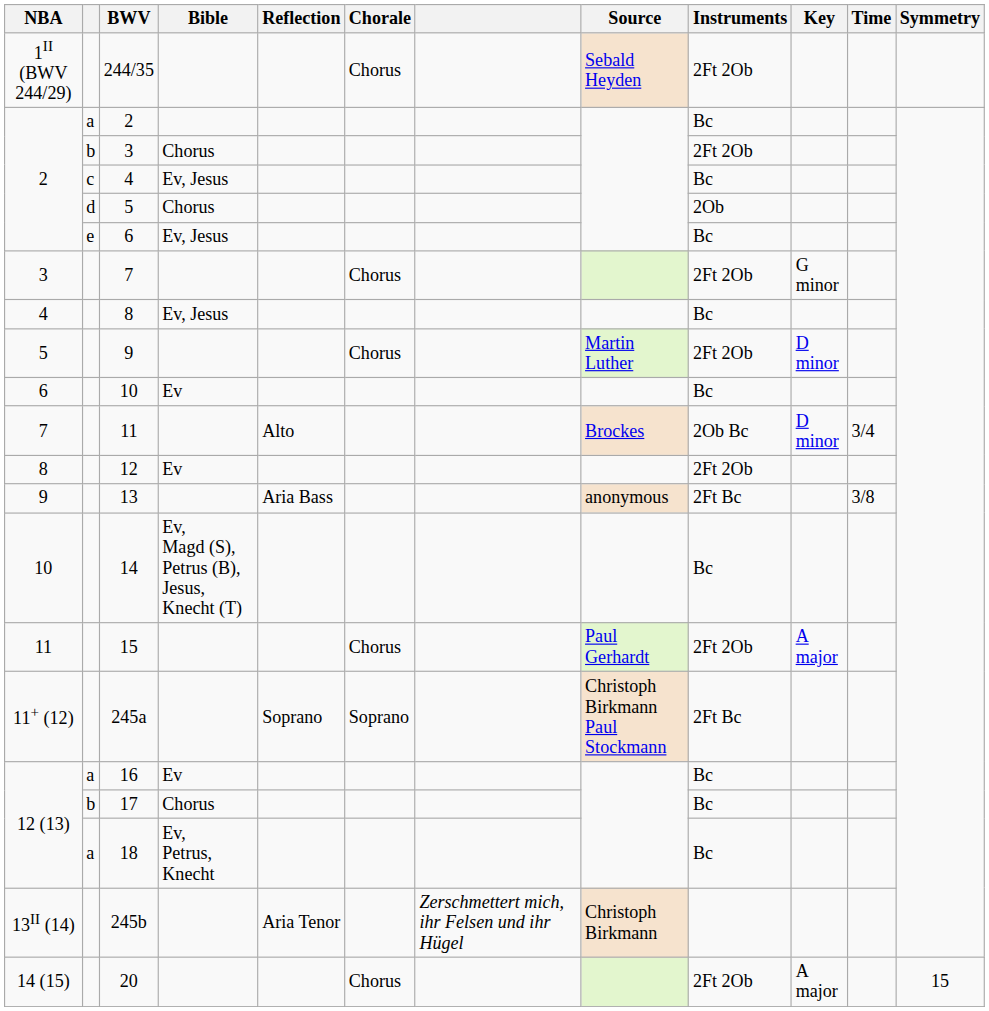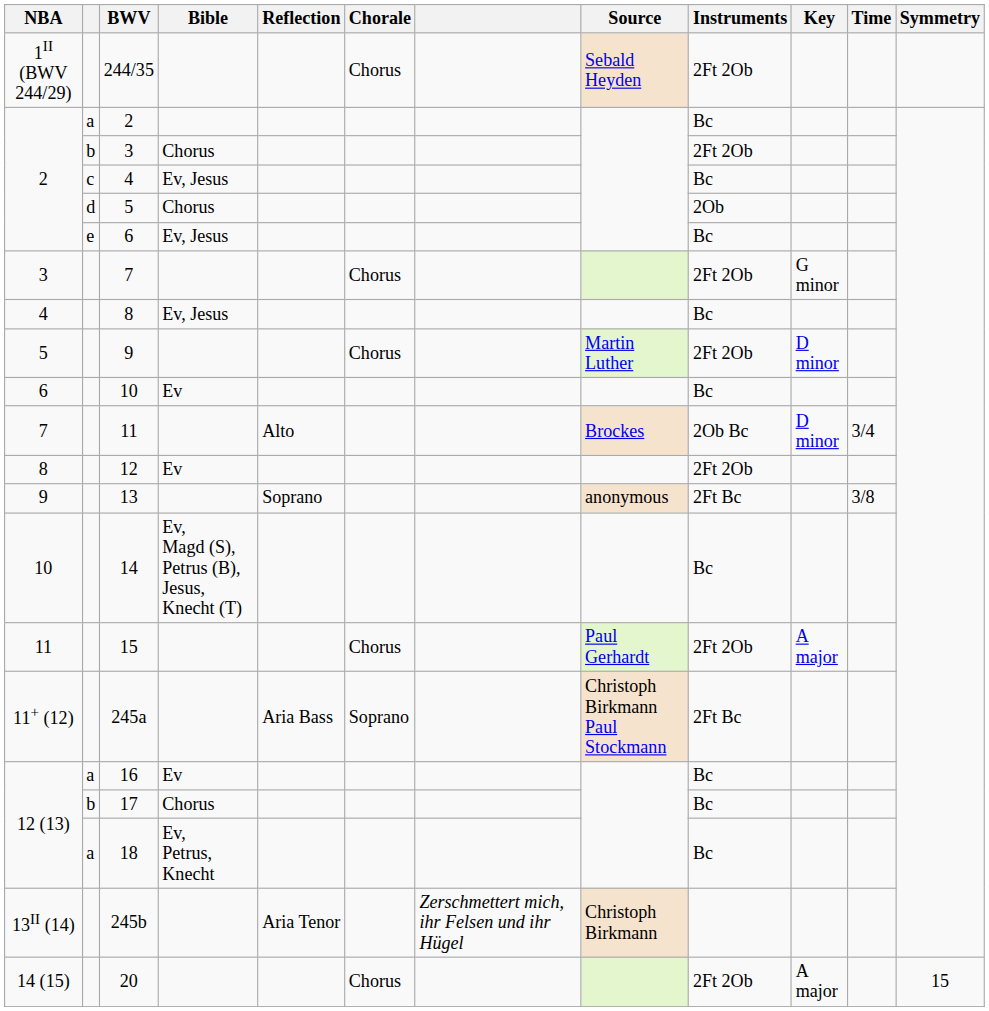(298, 498) Aria Bass -> (292, 498) Soprano
(292, 716) Soprano -> (298, 716) Aria Bass
